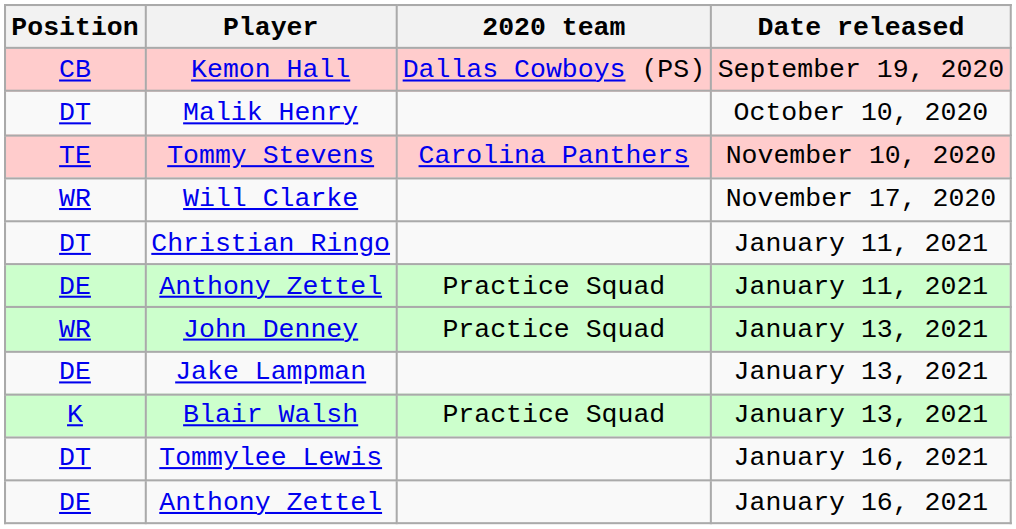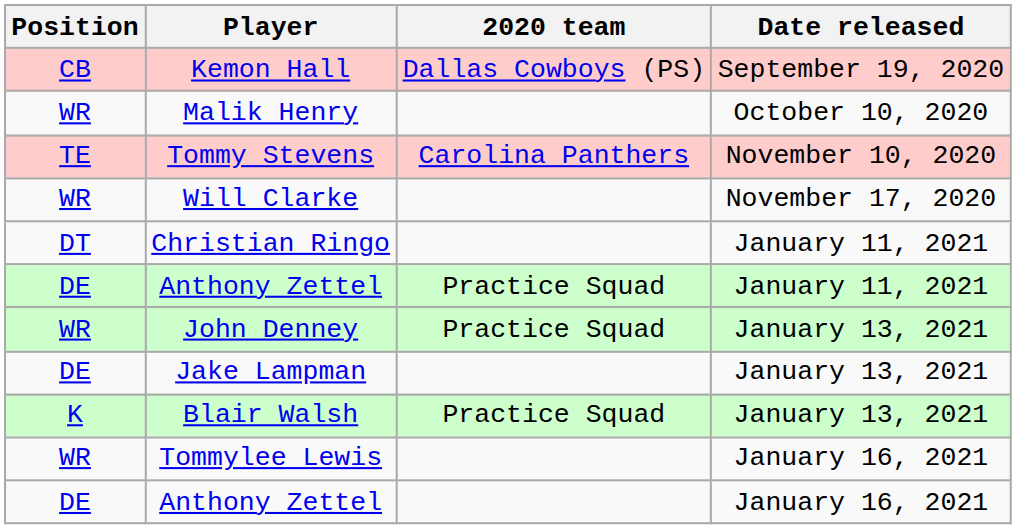(75, 113) DT -> (75, 113) WR
(75, 459) DT -> (75, 459) WR
